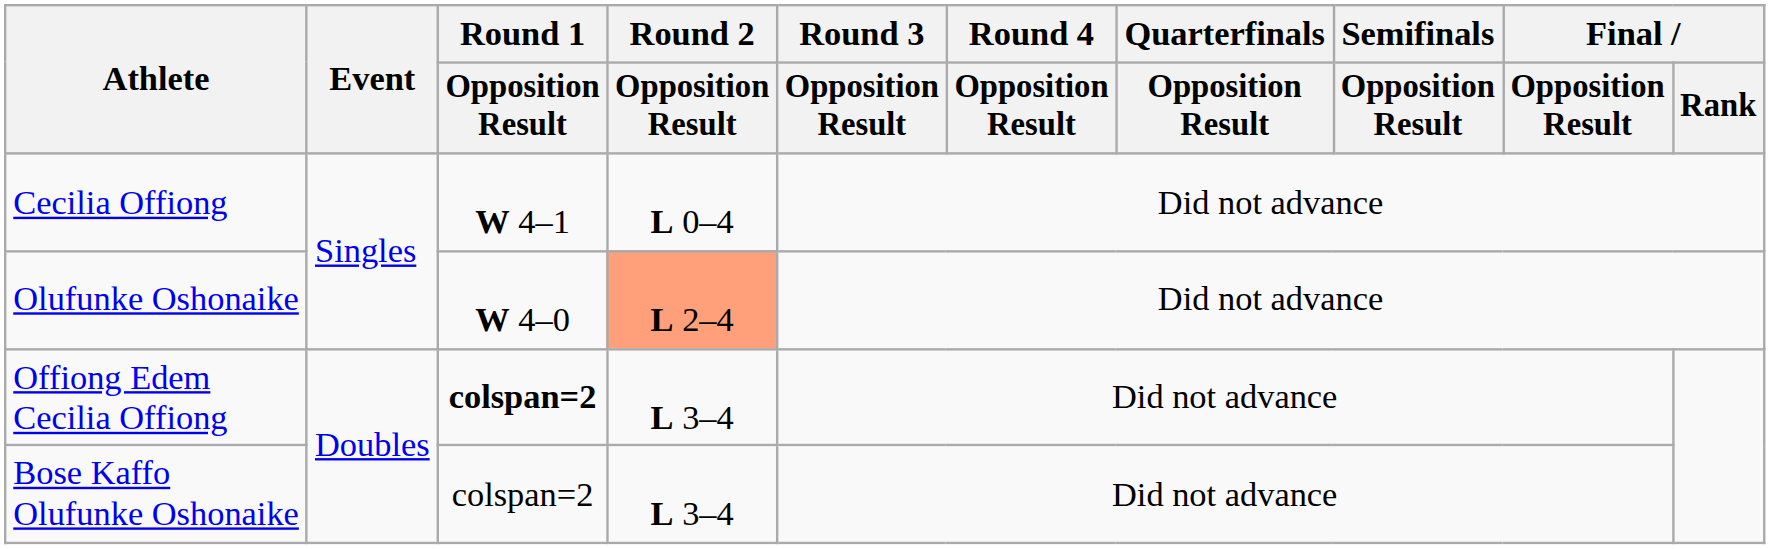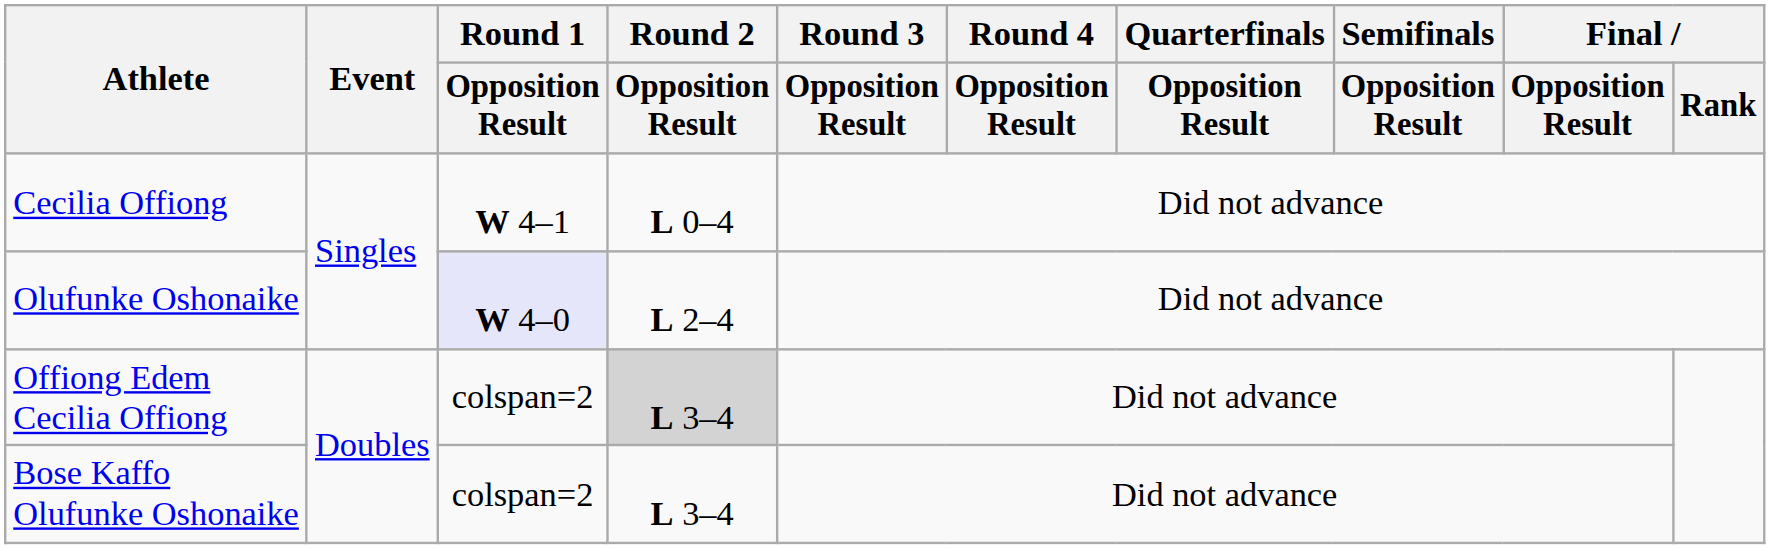(523, 319) no background -> (523, 319) lavender background
(692, 319) lightsalmon background -> (692, 319) no background
(523, 397) bold -> (523, 397) normal
(692, 417) no background -> (692, 417) lightgrey background
